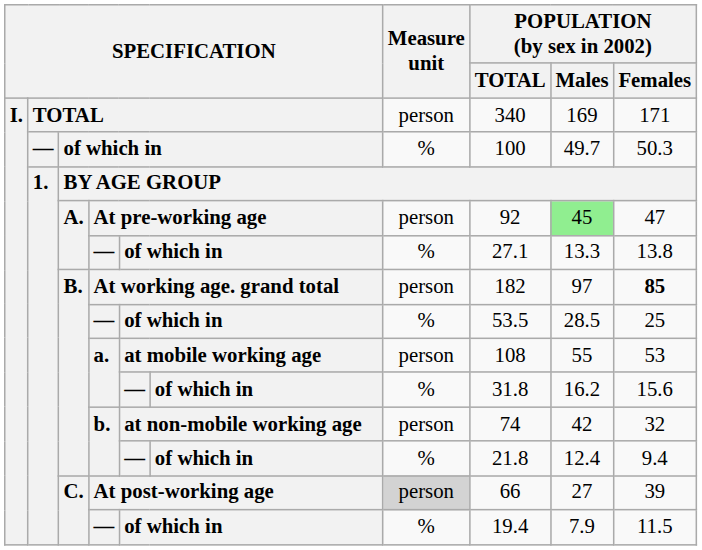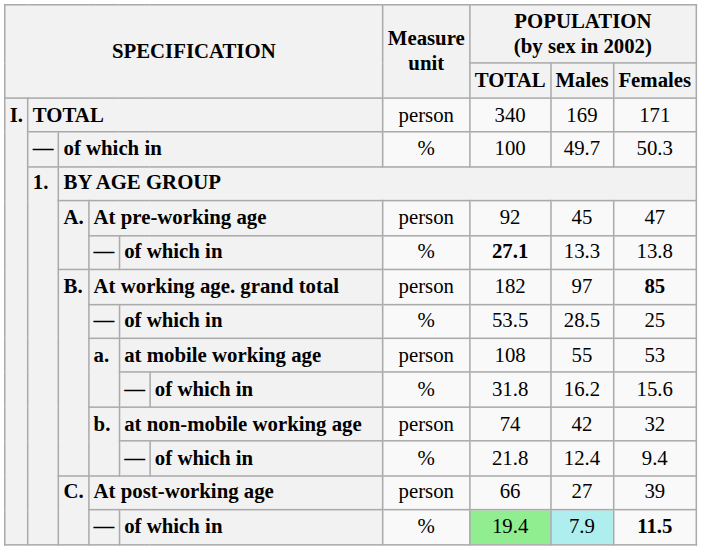(582, 217) lightgreen background -> (582, 217) no background
(510, 251) normal -> (510, 251) bold
(426, 492) lightgrey background -> (426, 492) no background
(510, 526) no background -> (510, 526) lightgreen background
(582, 526) no background -> (582, 526) paleturquoise background
(655, 526) normal -> (655, 526) bold
